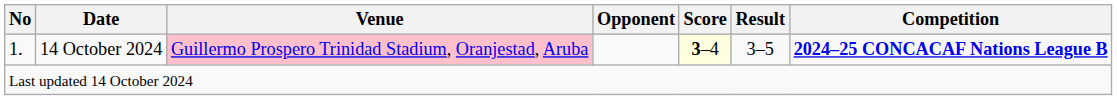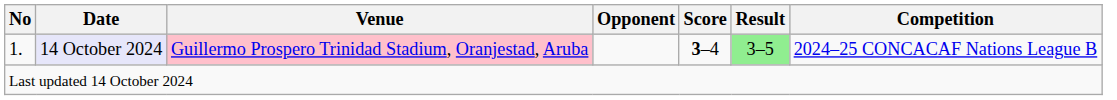(101, 49) no background -> (101, 49) lavender background
(705, 49) lightyellow background -> (705, 49) no background
(760, 49) no background -> (760, 49) lightgreen background
(951, 49) bold -> (945, 49) normal
